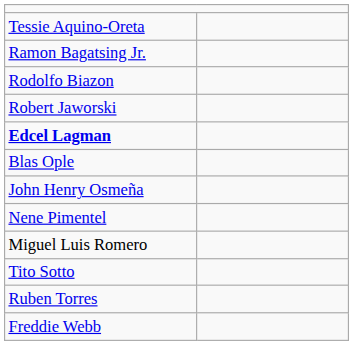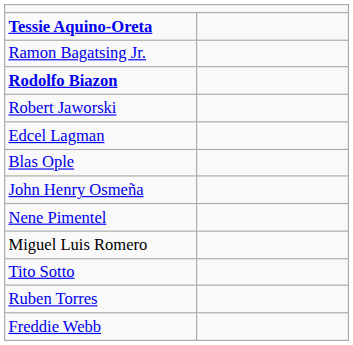(77, 26) normal -> (80, 26) bold
(61, 80) normal -> (63, 80) bold
(60, 135) bold -> (56, 135) normal
